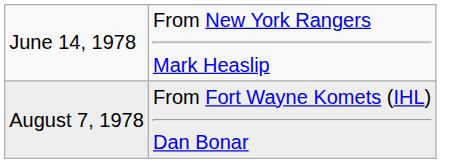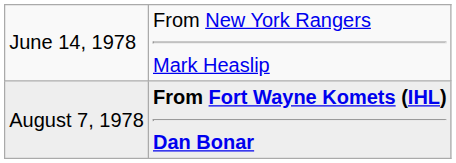(292, 119) normal -> (300, 119) bold
